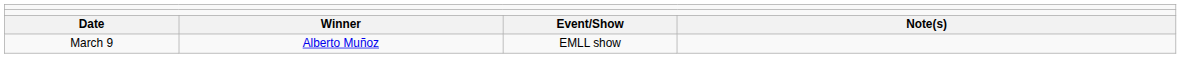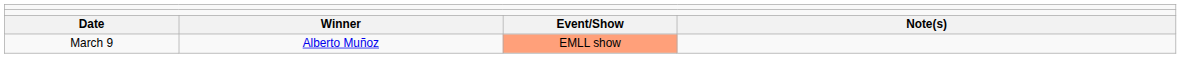(590, 43) no background -> (590, 43) lightsalmon background
